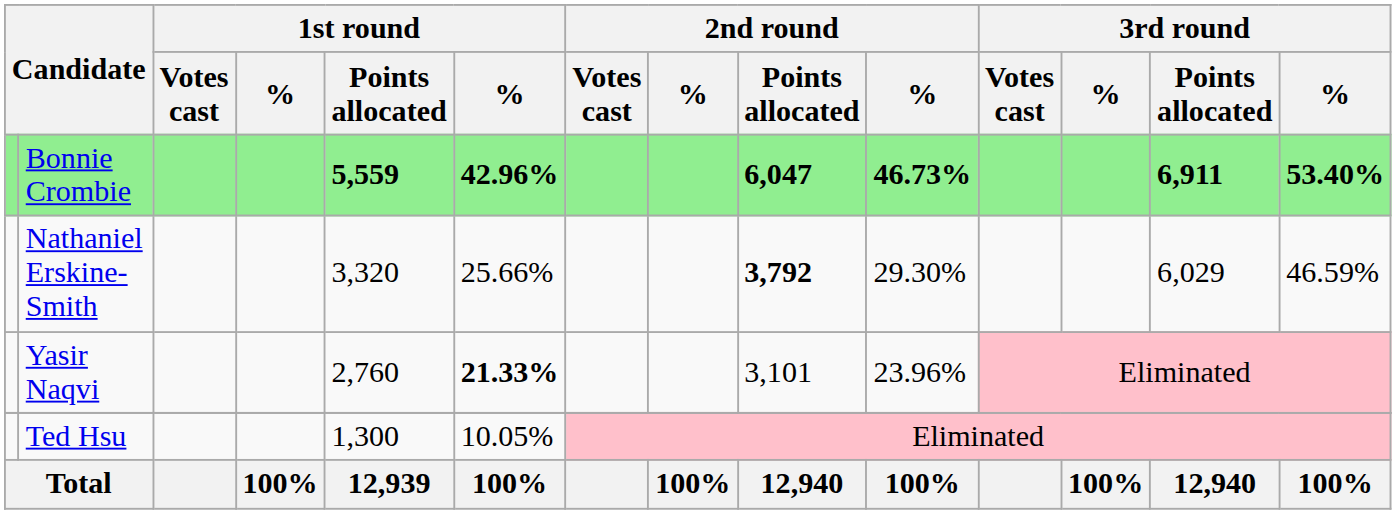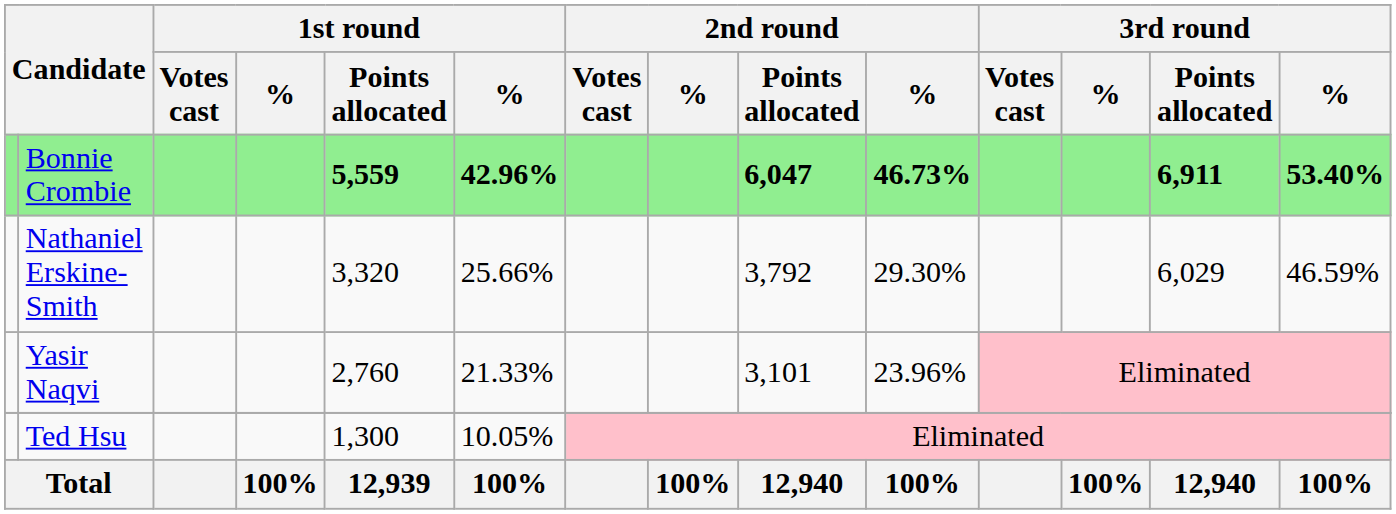(778, 272) bold -> (778, 272) normal
(510, 371) bold -> (507, 371) normal
